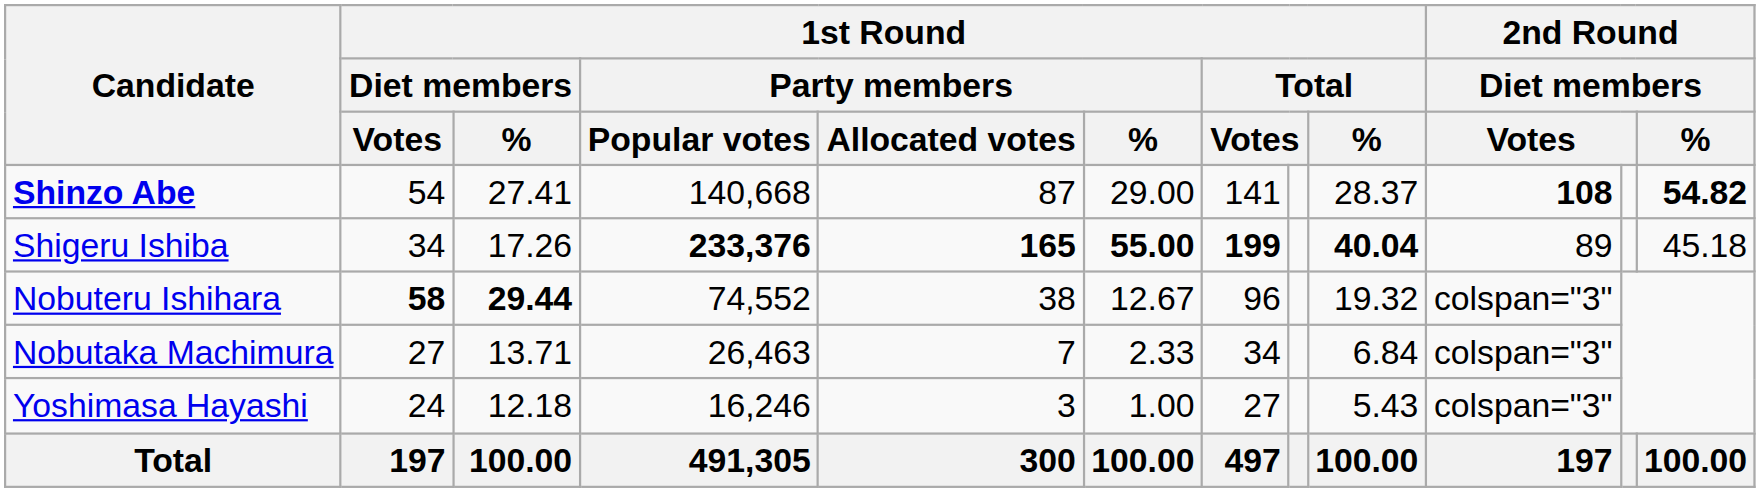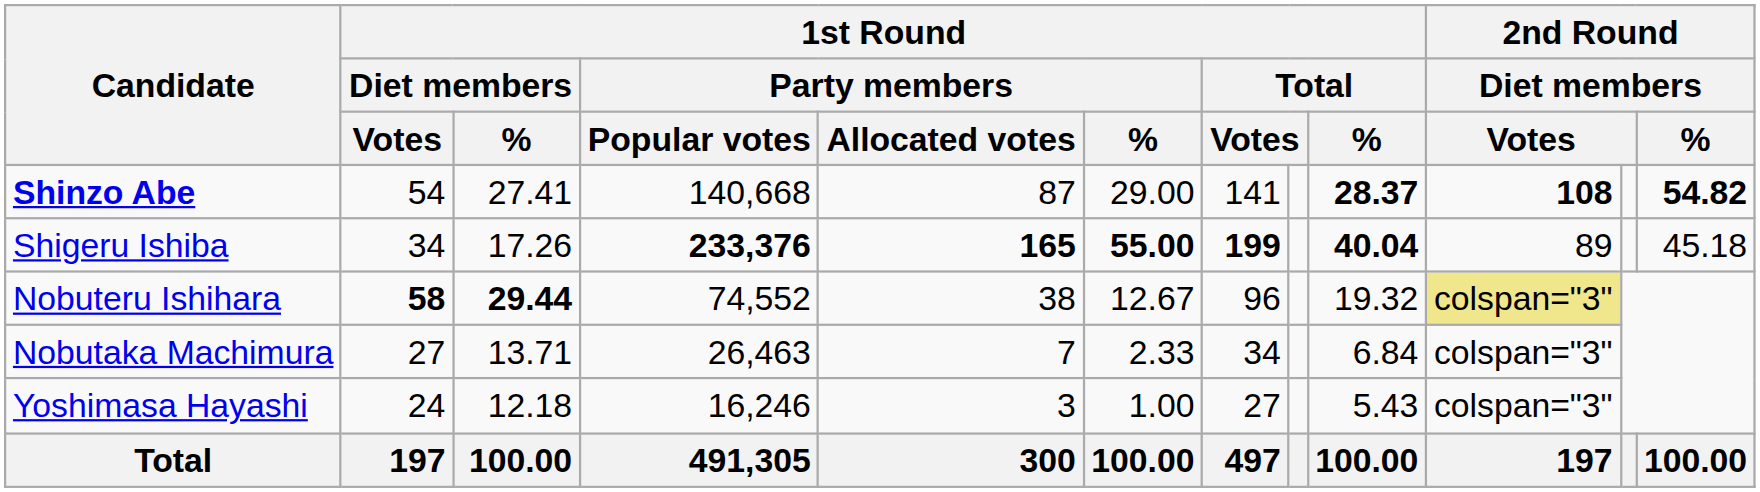(1376, 192) normal -> (1376, 192) bold
(1523, 299) no background -> (1523, 299) khaki background
